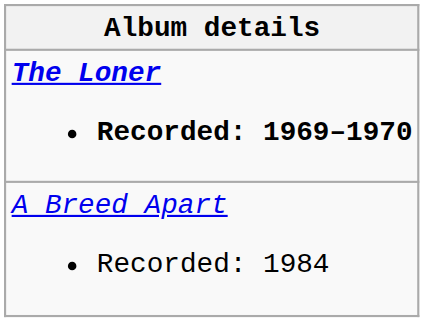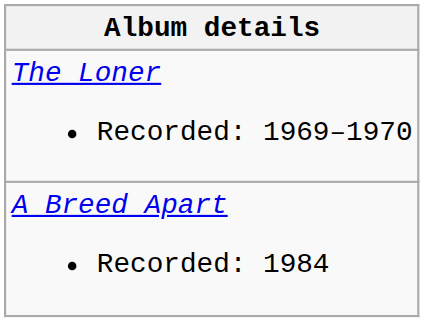(212, 103) bold -> (212, 103) normal
